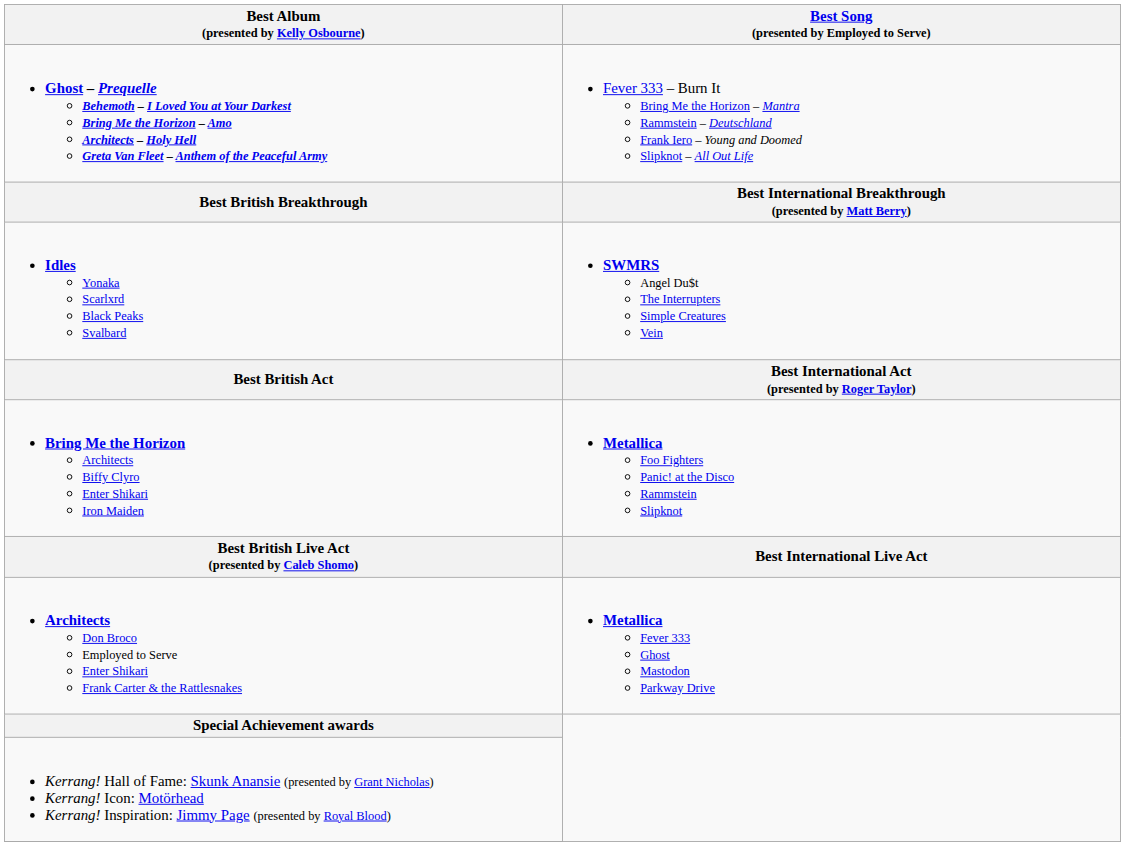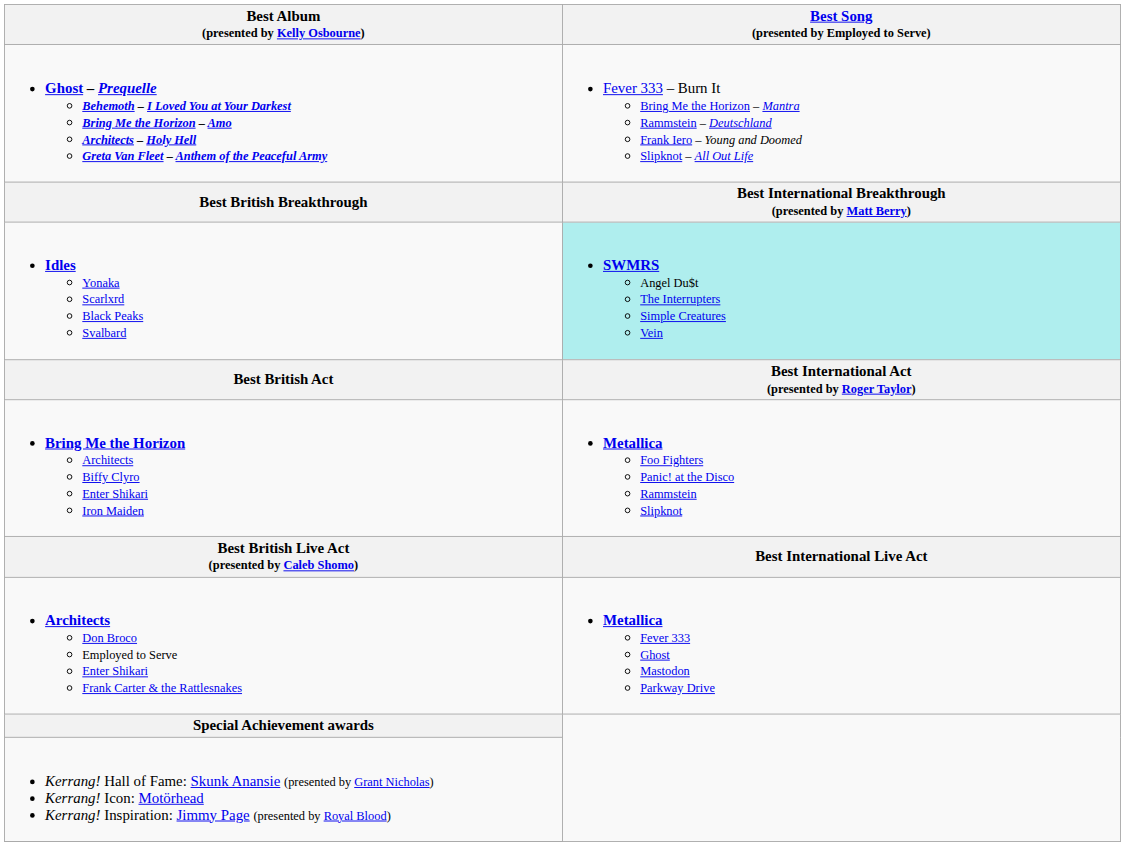(841, 299) no background -> (841, 299) paleturquoise background
